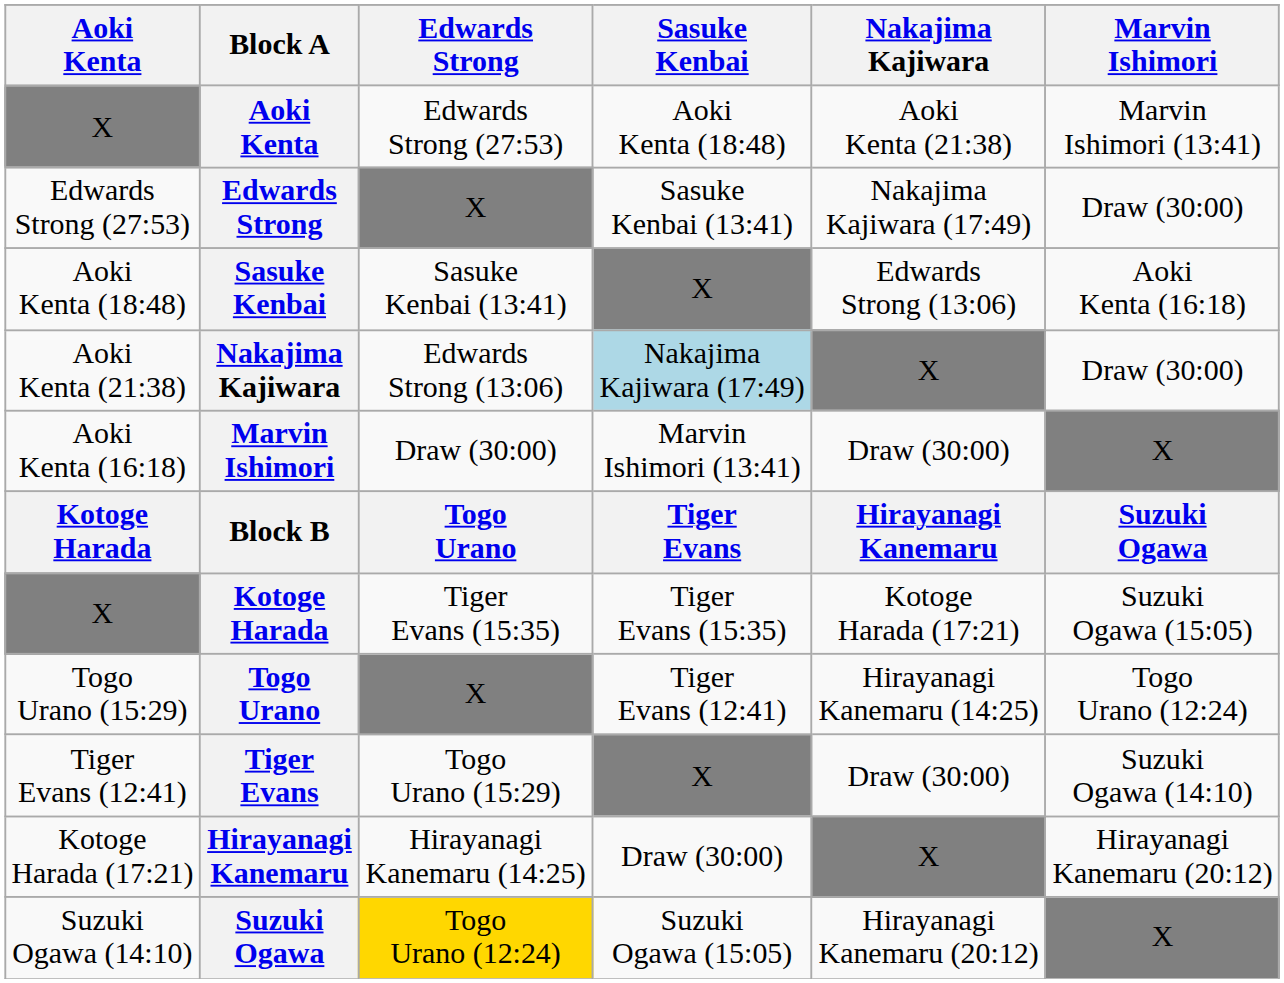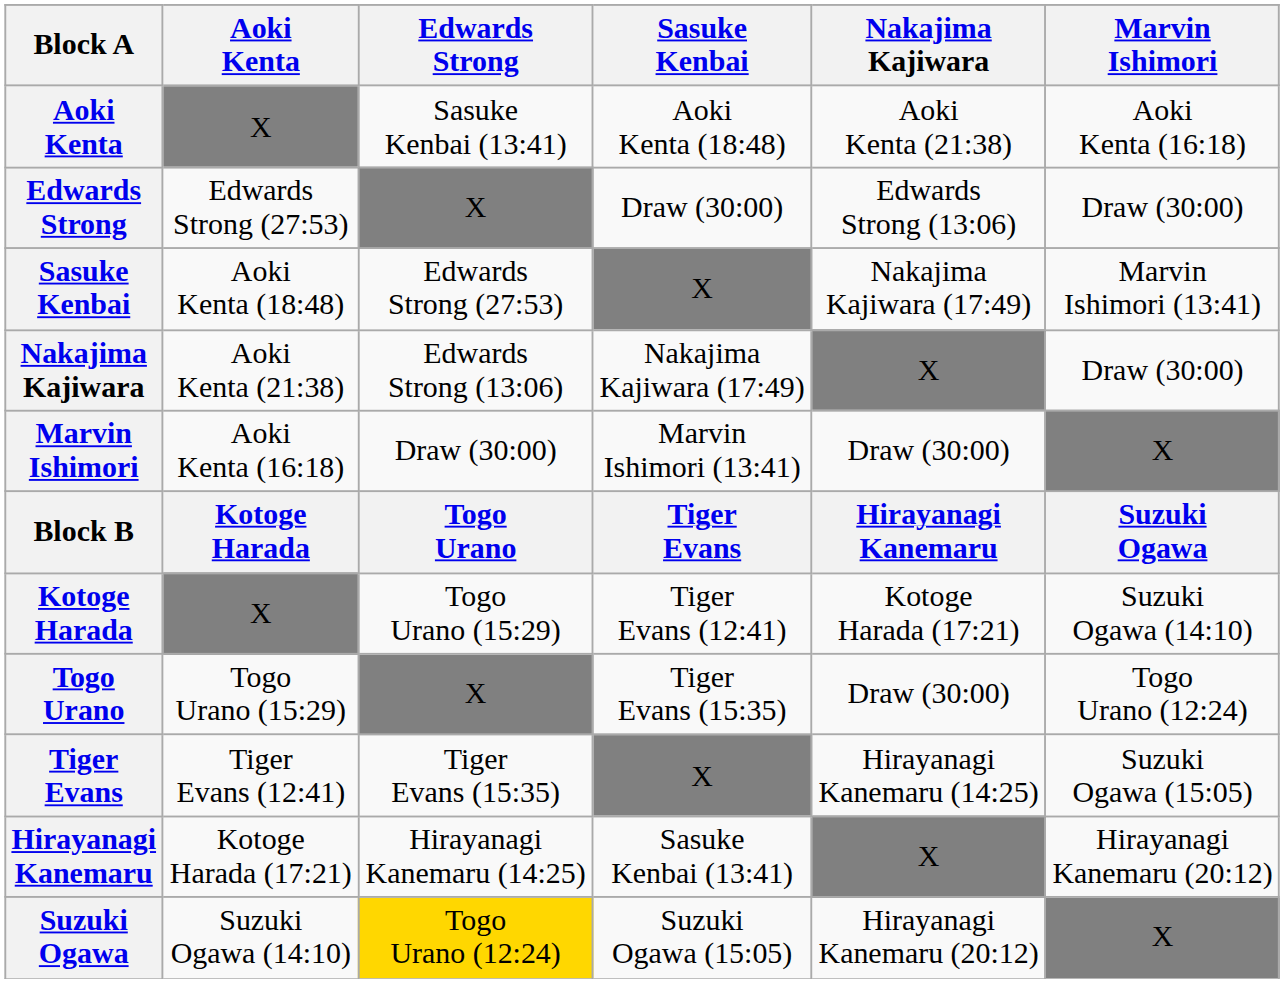columns swapped: (279, 45) <-> (102, 45)
(476, 126) Edwards Strong (27:53) -> (476, 126) Sasuke Kenbai (13:41)
(1163, 126) Marvin Ishimori (13:41) -> (1163, 126) Aoki Kenta (16:18)
(702, 207) Sasuke Kenbai (13:41) -> (702, 207) Draw (30:00)
(929, 207) Nakajima Kajiwara (17:49) -> (929, 207) Edwards Strong (13:06)
(476, 288) Sasuke Kenbai (13:41) -> (476, 288) Edwards Strong (27:53)
(929, 288) Edwards Strong (13:06) -> (929, 288) Nakajima Kajiwara (17:49)
(1163, 288) Aoki Kenta (16:18) -> (1163, 288) Marvin Ishimori (13:41)
(702, 369) lightblue background -> (702, 369) no background
(476, 612) Tiger Evans (15:35) -> (476, 612) Togo Urano (15:29)
(702, 612) Tiger Evans (15:35) -> (702, 612) Tiger Evans (12:41)
(1163, 612) Suzuki Ogawa (15:05) -> (1163, 612) Suzuki Ogawa (14:10)
(702, 693) Tiger Evans (12:41) -> (702, 693) Tiger Evans (15:35)
(929, 693) Hirayanagi Kanemaru (14:25) -> (929, 693) Draw (30:00)
(476, 775) Togo Urano (15:29) -> (476, 775) Tiger Evans (15:35)
(929, 775) Draw (30:00) -> (929, 775) Hirayanagi Kanemaru (14:25)
(1163, 775) Suzuki Ogawa (14:10) -> (1163, 775) Suzuki Ogawa (15:05)
(702, 856) Draw (30:00) -> (702, 856) Sasuke Kenbai (13:41)
